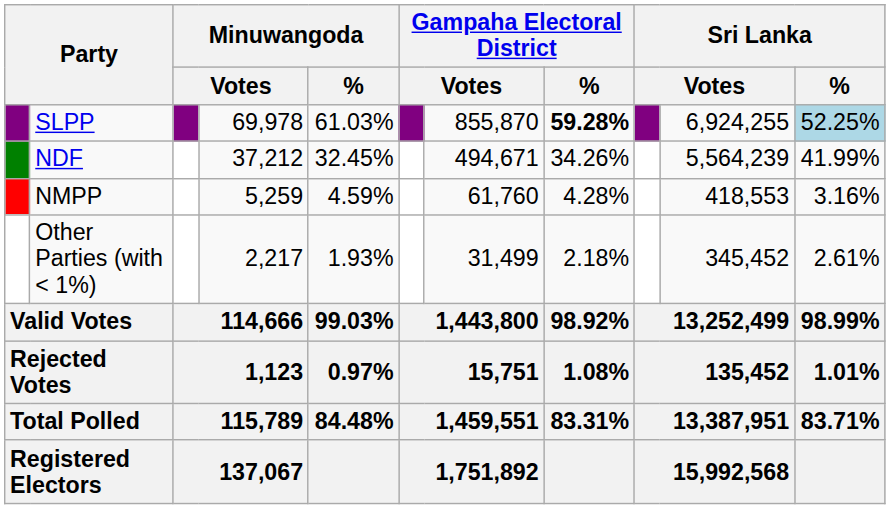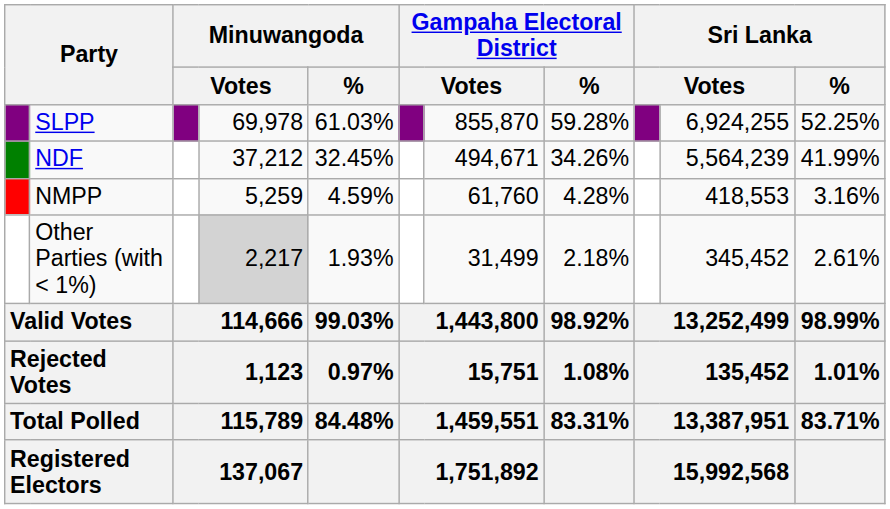(590, 122) bold -> (590, 122) normal
(840, 122) lightblue background -> (840, 122) no background
(274, 259) no background -> (274, 259) lightgrey background
